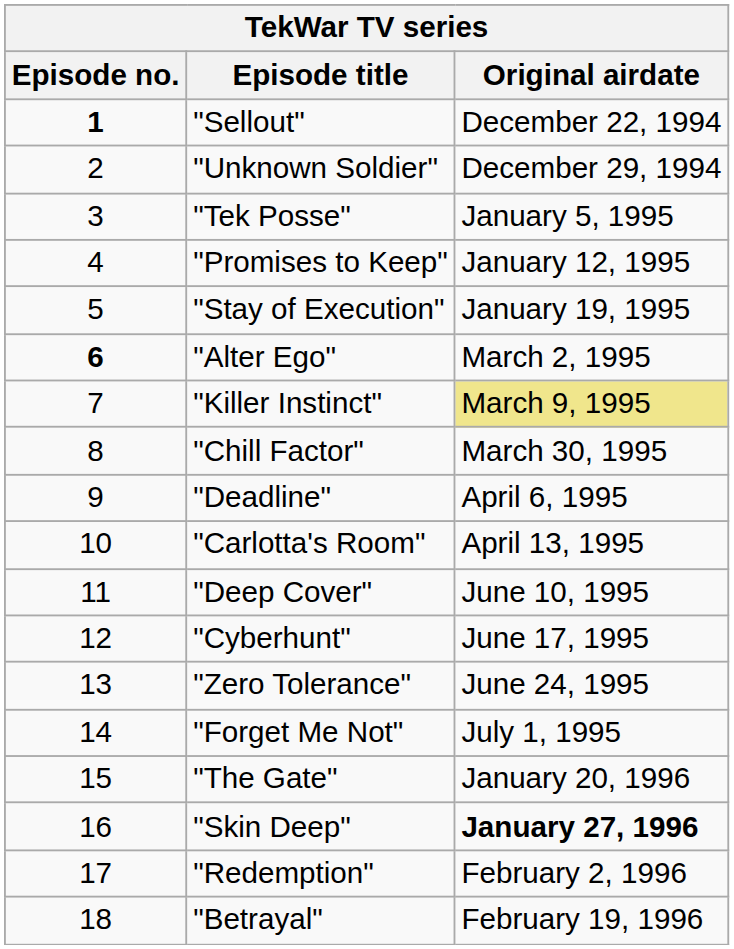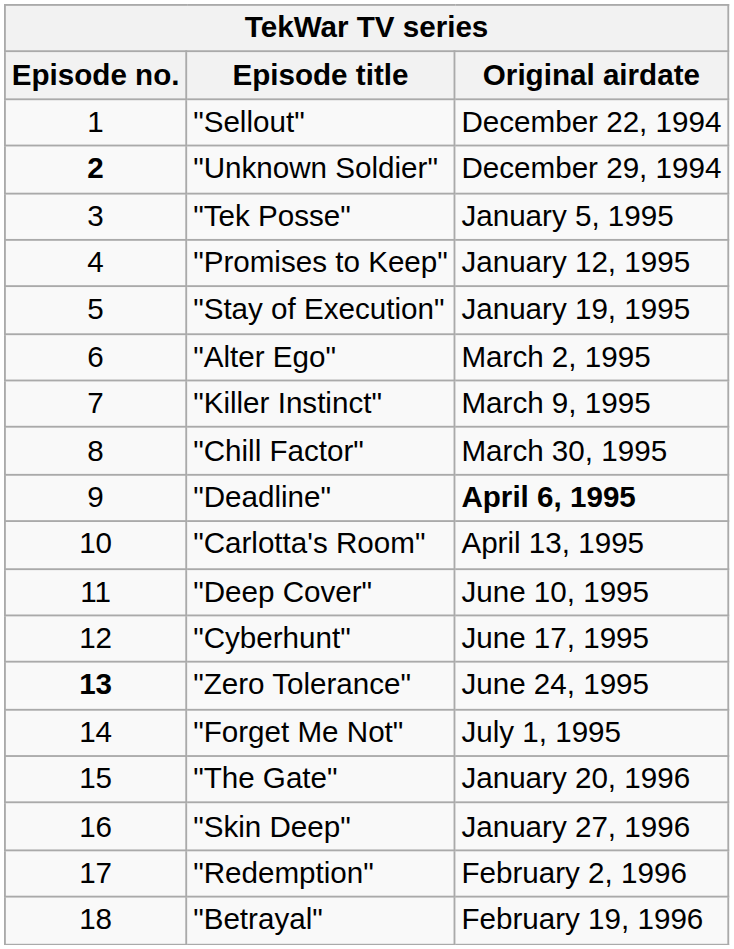(96, 121) bold -> (96, 121) normal
(96, 168) normal -> (96, 168) bold
(96, 356) bold -> (96, 356) normal
(556, 403) khaki background -> (556, 403) no background
(545, 497) normal -> (549, 497) bold
(96, 685) normal -> (96, 685) bold
(580, 826) bold -> (576, 826) normal
